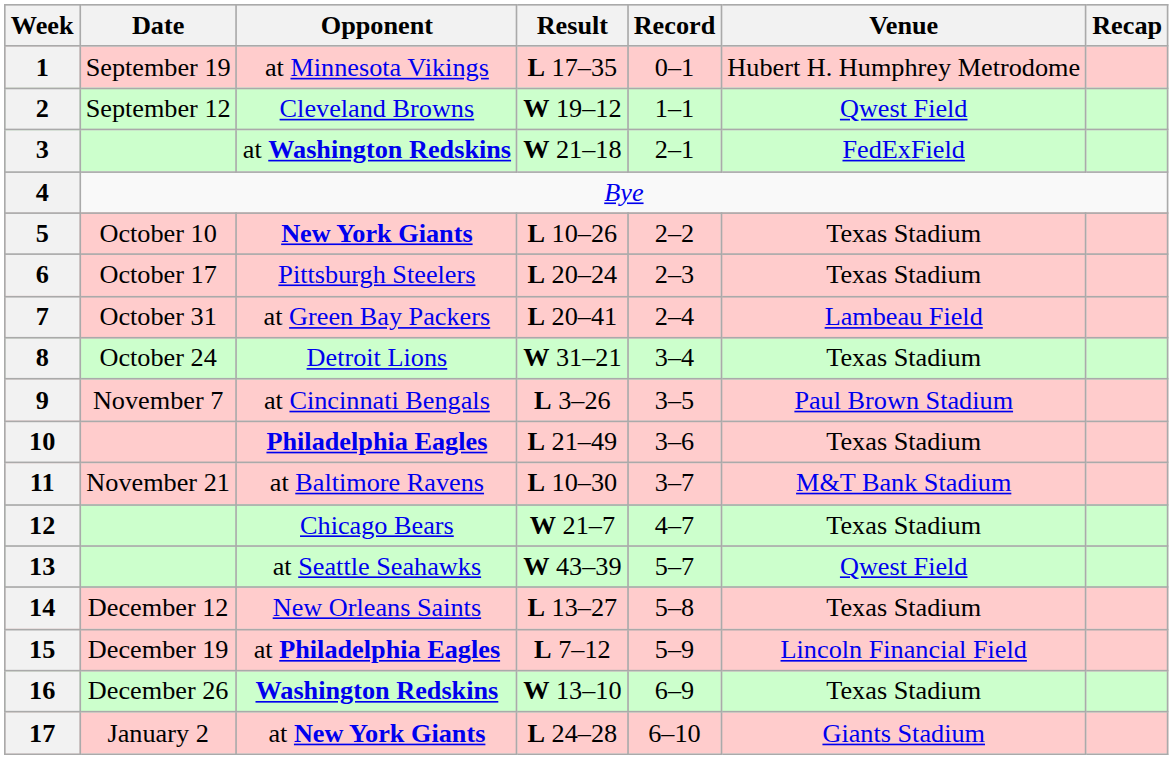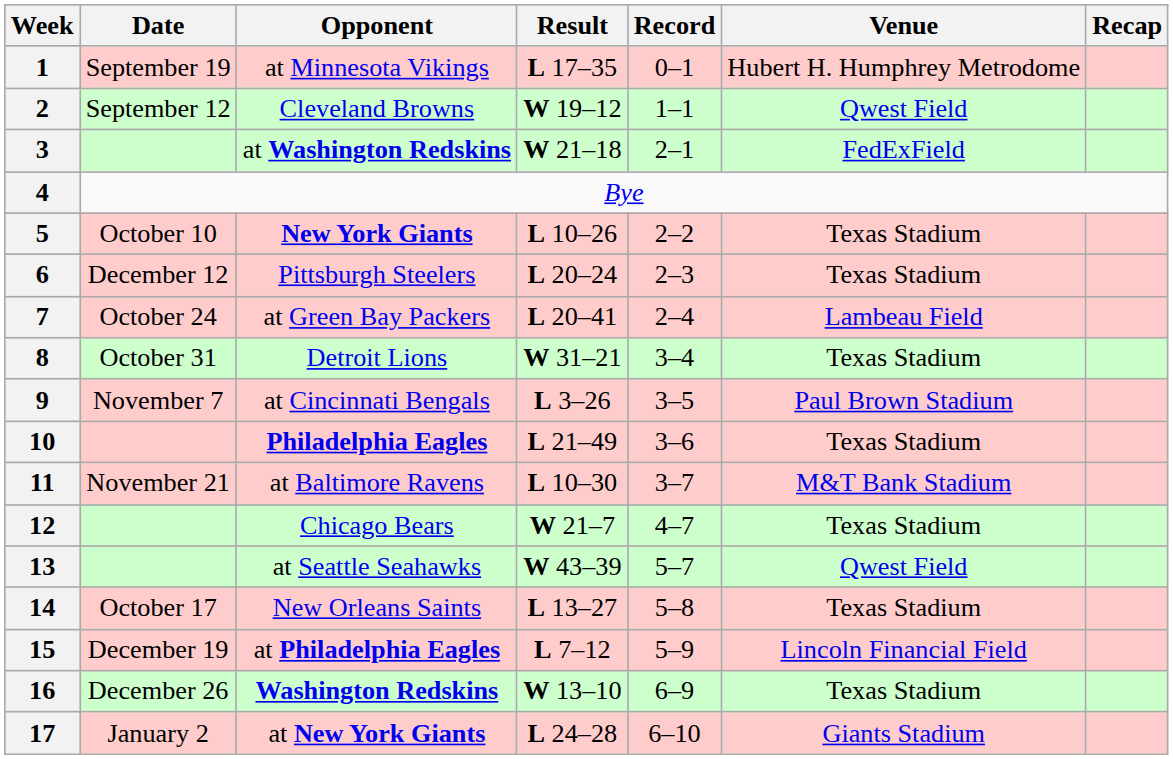(158, 274) October 17 -> (158, 274) December 12
(158, 316) October 31 -> (158, 316) October 24
(158, 358) October 24 -> (158, 358) October 31
(158, 607) December 12 -> (158, 607) October 17
